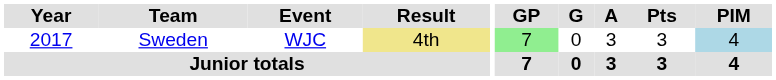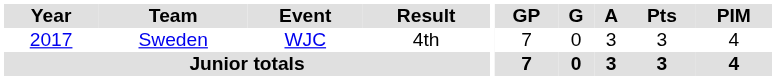(426, 39) khaki background -> (426, 39) no background
(526, 39) lightgreen background -> (526, 39) no background
(734, 39) lightblue background -> (734, 39) no background
